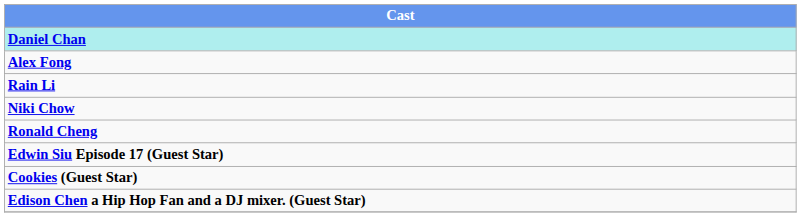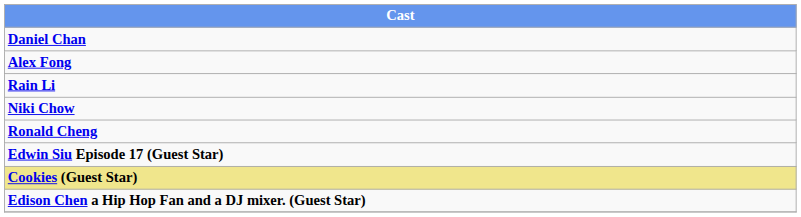(47, 39) paleturquoise background -> (47, 39) no background
(73, 177) no background -> (73, 177) khaki background
